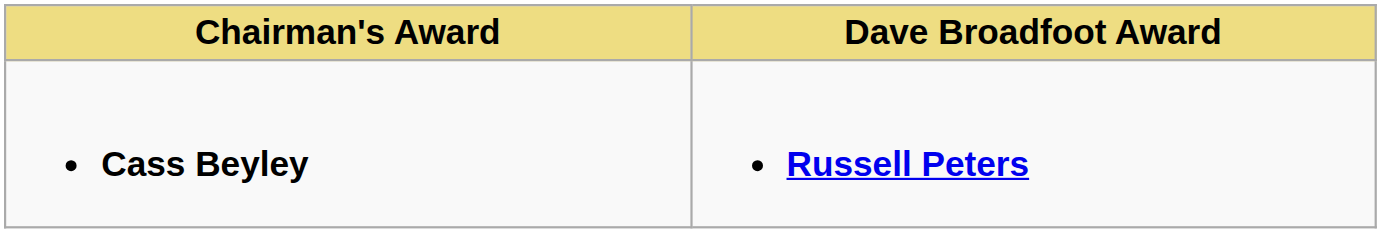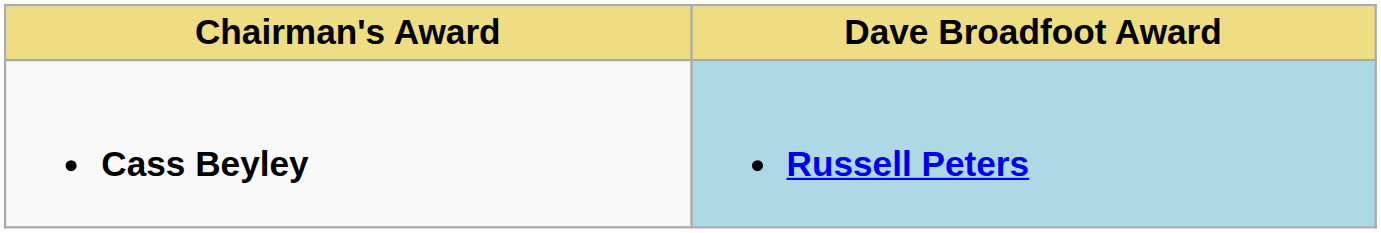(1033, 164) no background -> (1033, 164) lightblue background
